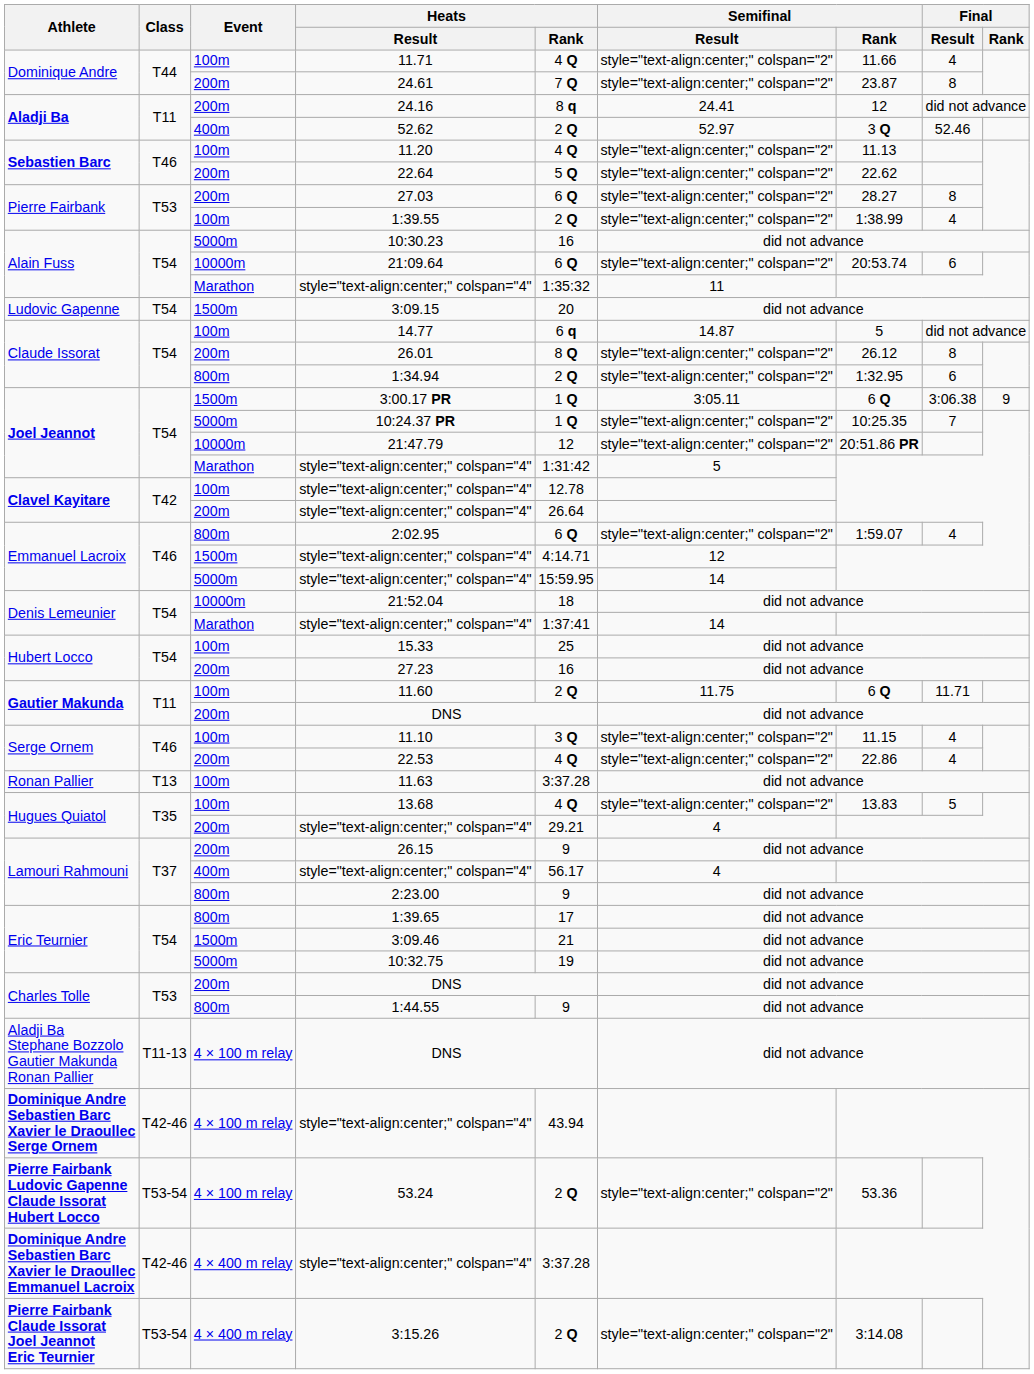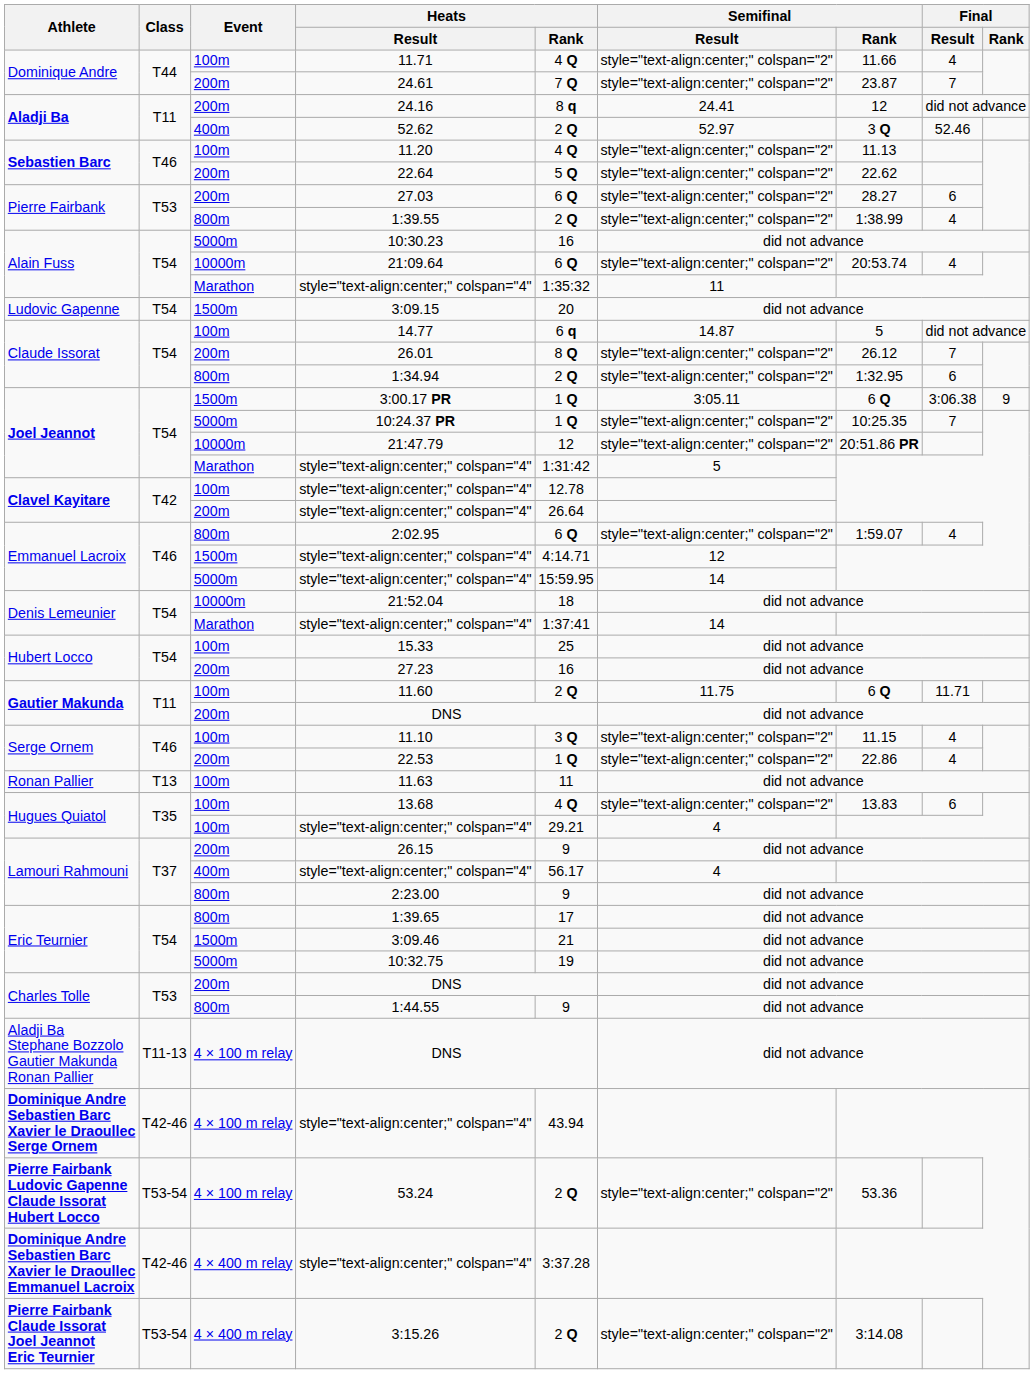(953, 84) 8 -> (953, 84) 7
(953, 196) 8 -> (953, 196) 6
(212, 219) 100m -> (212, 219) 800m
(953, 264) 6 -> (953, 264) 4
(953, 354) 8 -> (953, 354) 7
(566, 759) 4 Q -> (566, 759) 1 Q
(566, 782) 3:37.28 -> (566, 782) 11
(953, 804) 5 -> (953, 804) 6
(212, 827) 200m -> (212, 827) 100m
